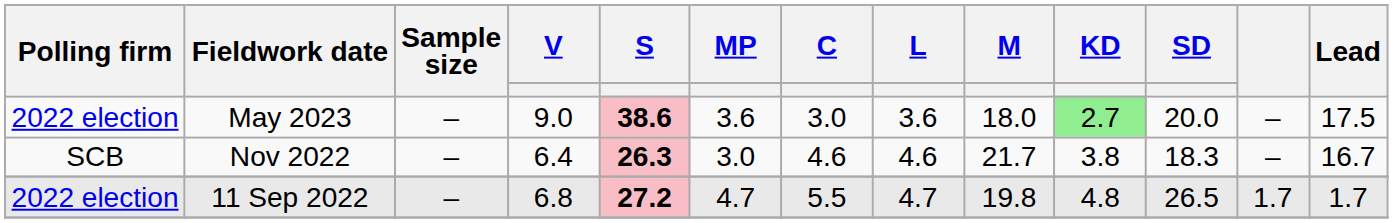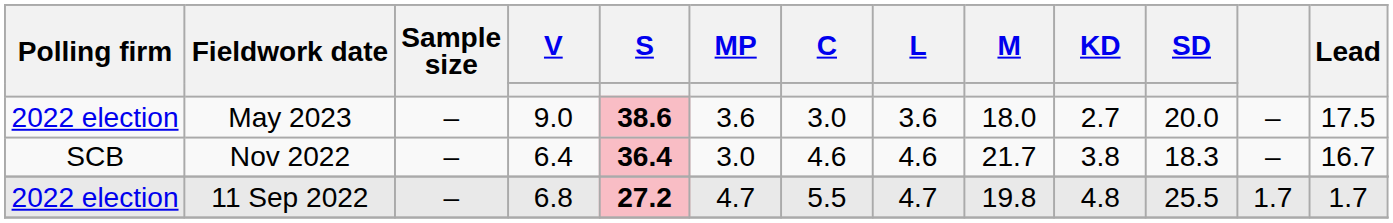(1100, 117) lightgreen background -> (1100, 117) no background
(644, 157) 26.3 -> (644, 157) 36.4
(1191, 198) 26.5 -> (1191, 198) 25.5
